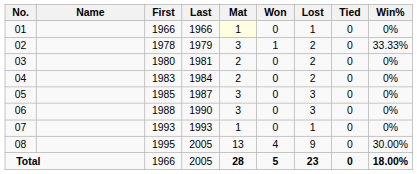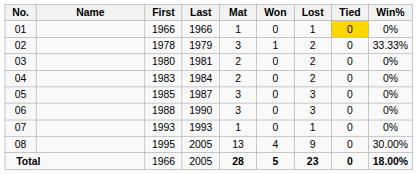(238, 29) lightyellow background -> (238, 29) no background
(350, 29) no background -> (350, 29) gold background
